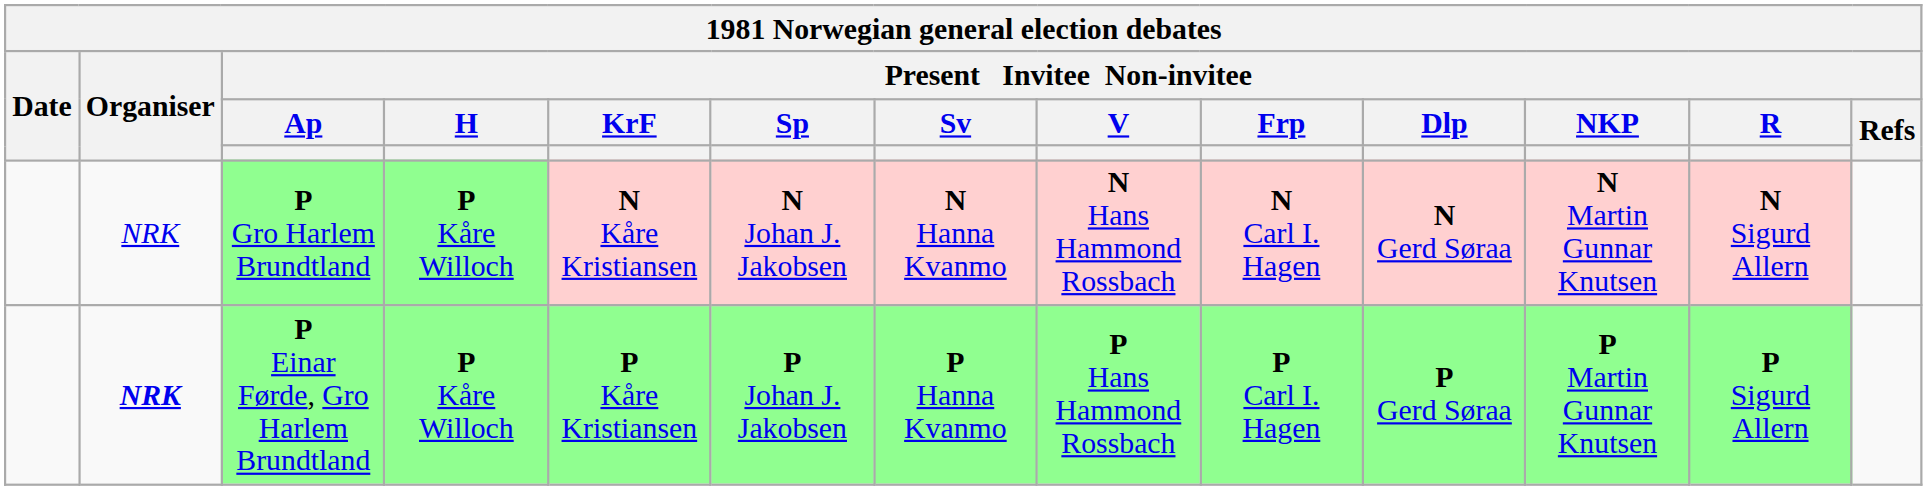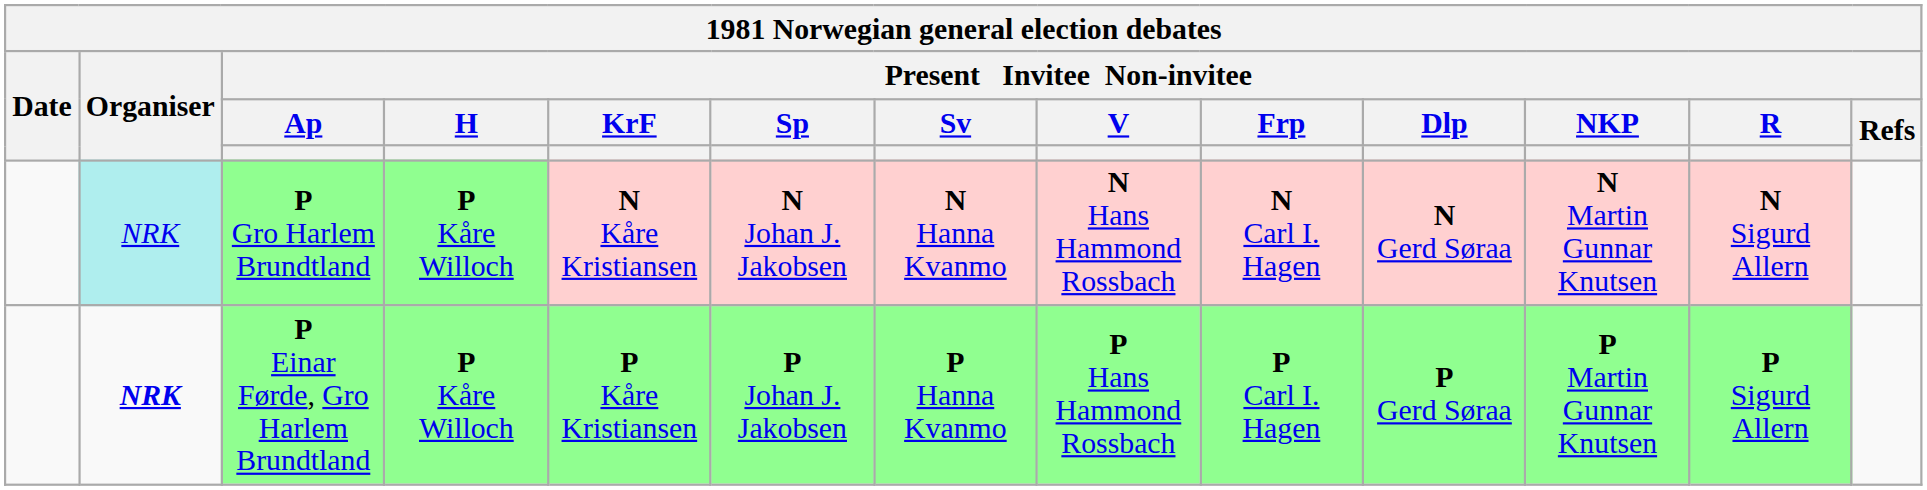(150, 232) no background -> (150, 232) paleturquoise background
